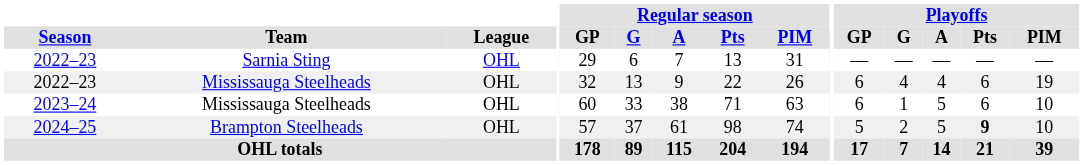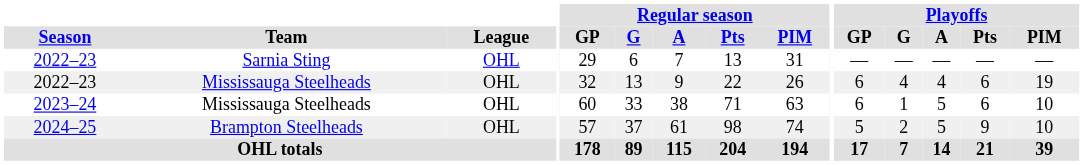(985, 127) bold -> (985, 127) normal
